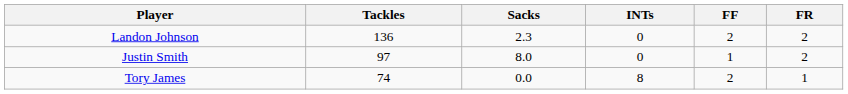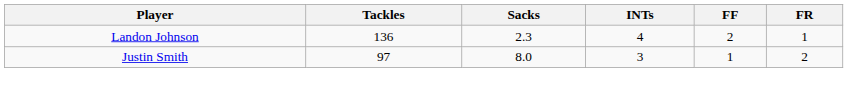(640, 36) 0 -> (640, 36) 4
(805, 36) 2 -> (805, 36) 1
(640, 57) 0 -> (640, 57) 3
- row: (155, 78)
